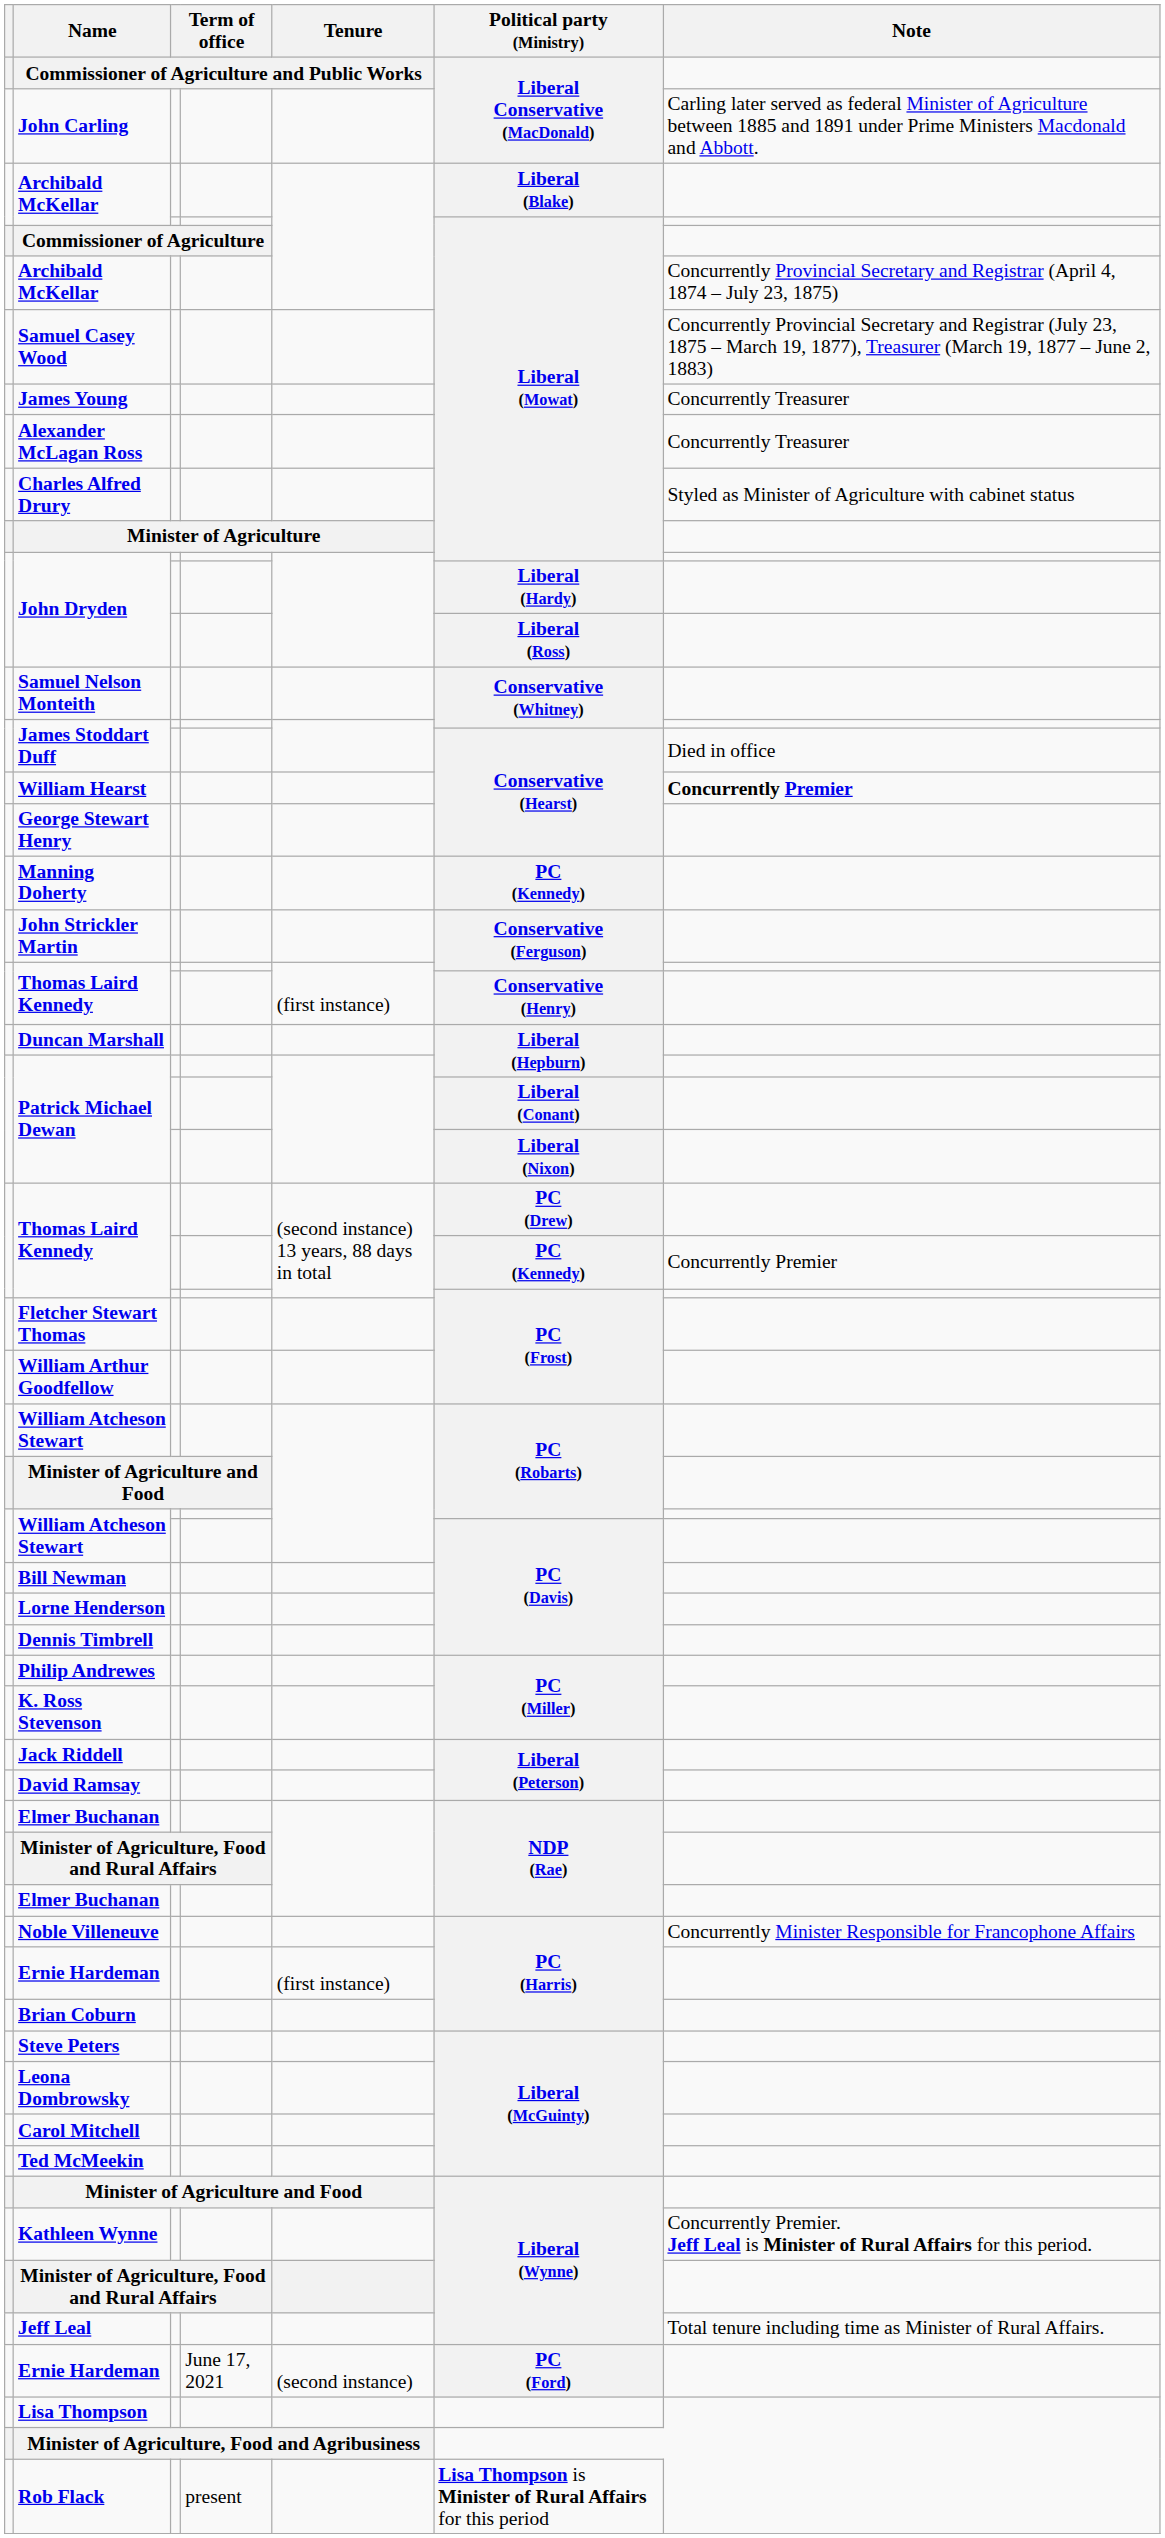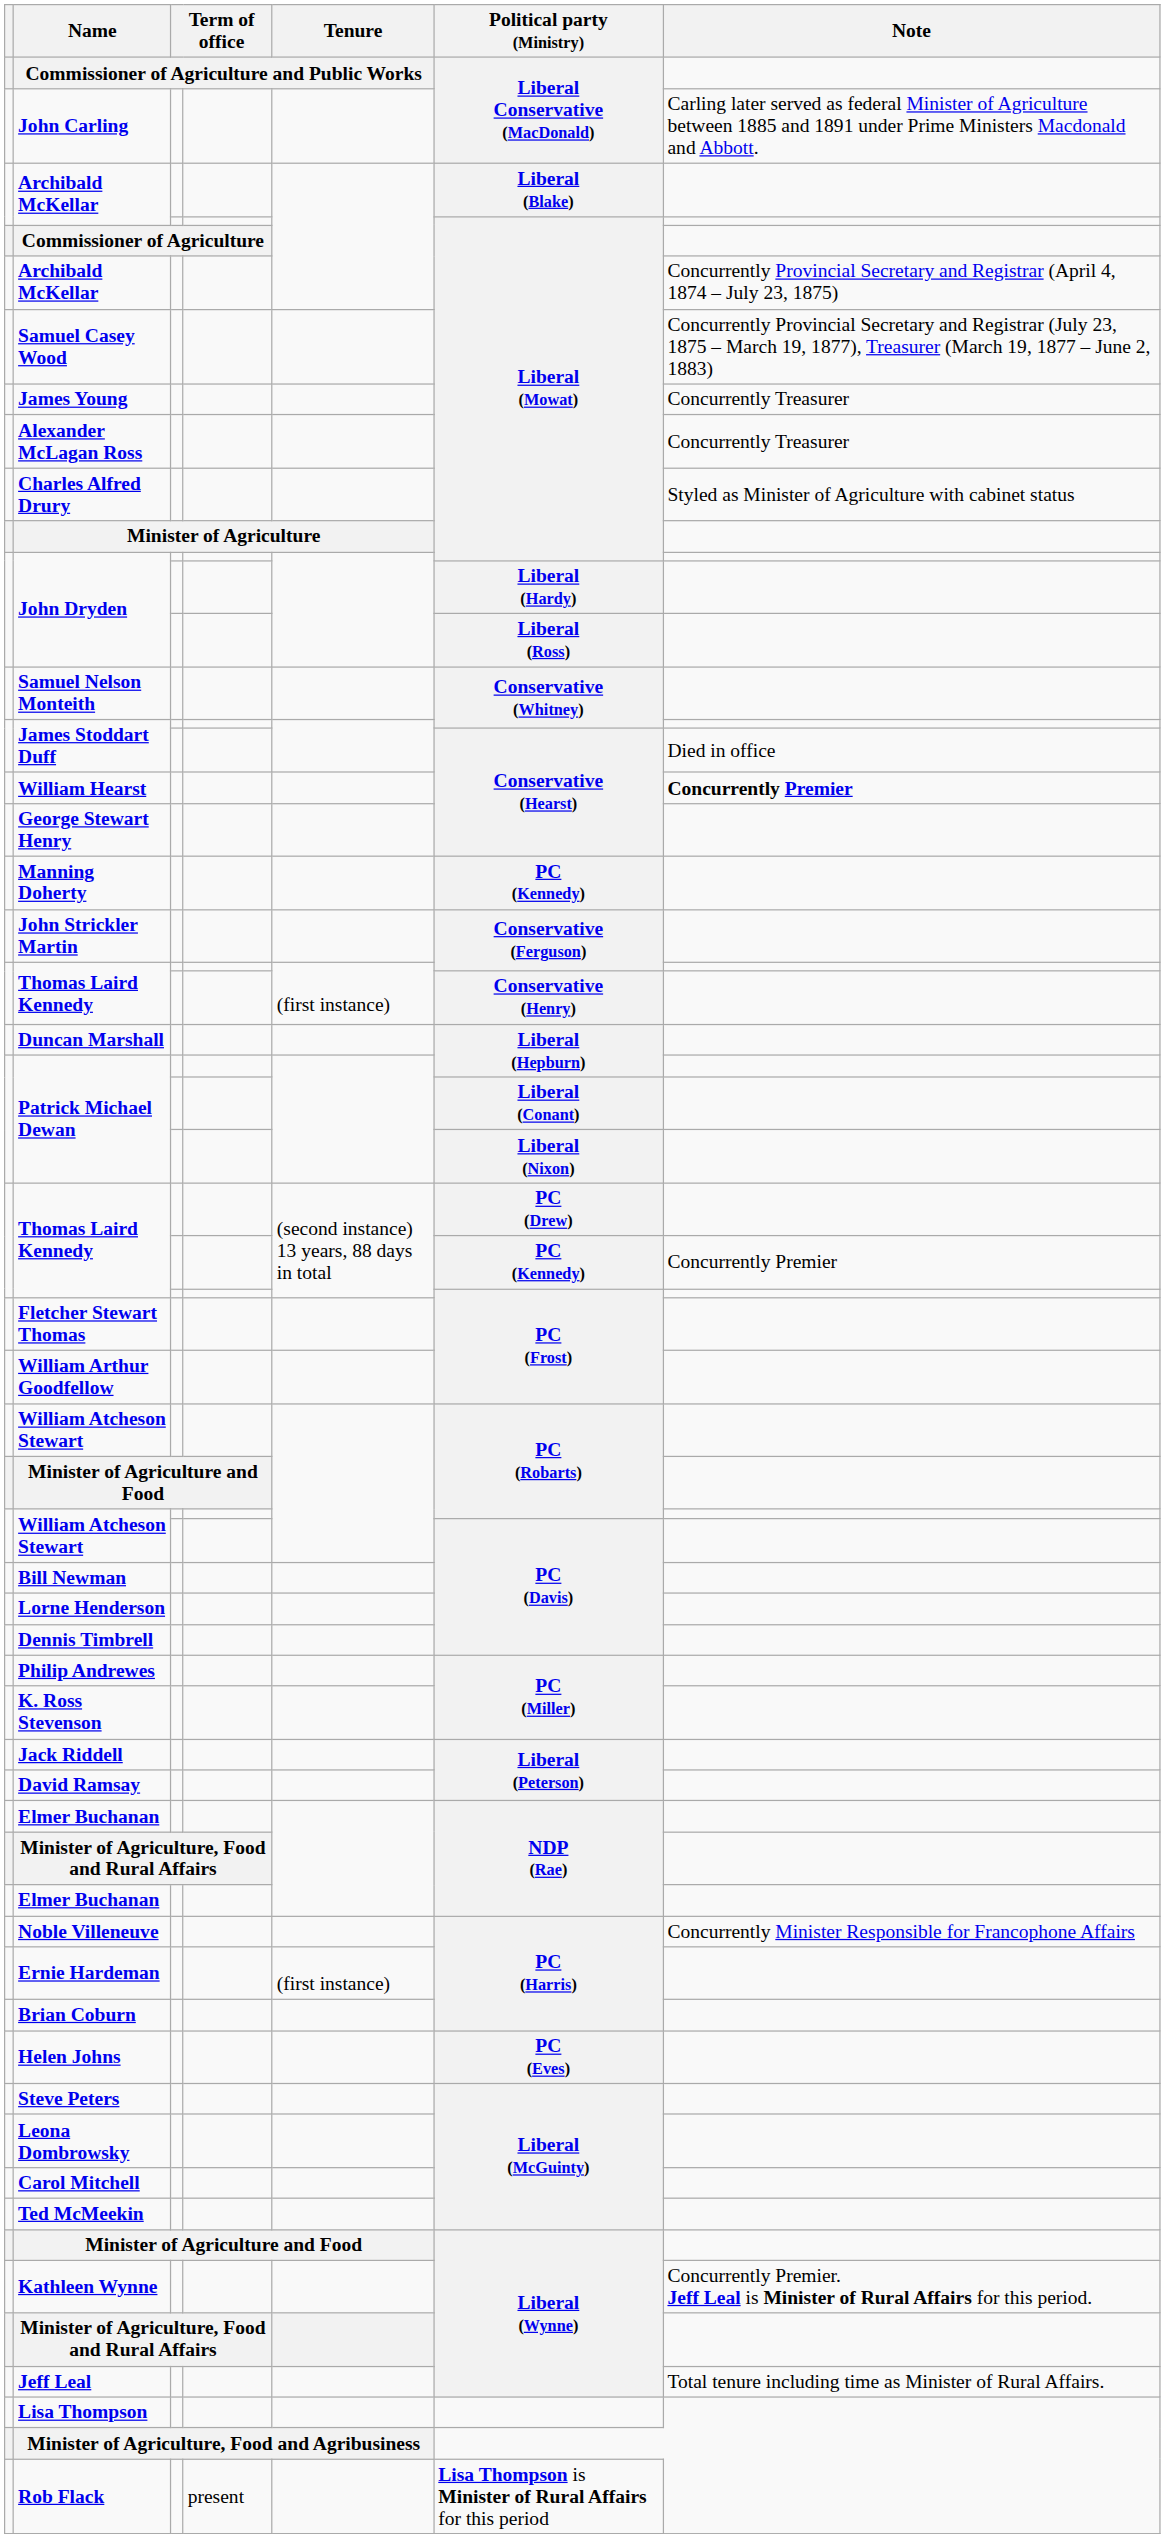+ row: (69, 2056)
- row: (89, 2370)
